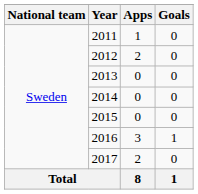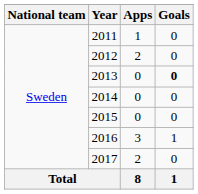(174, 76) normal -> (174, 76) bold
